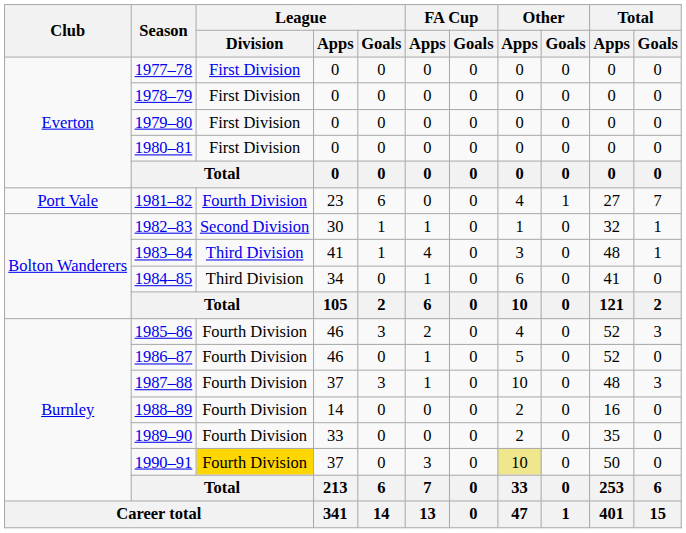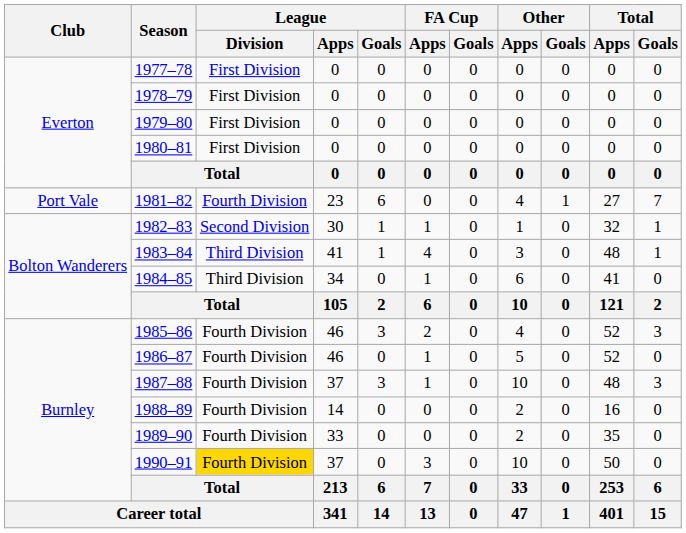(520, 461) khaki background -> (520, 461) no background
